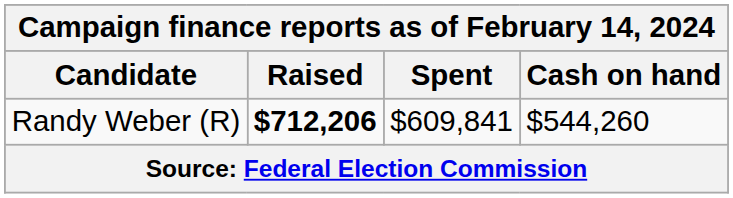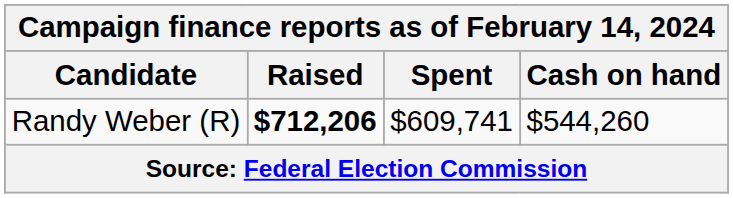(452, 121) $609,841 -> (452, 121) $609,741
